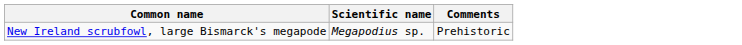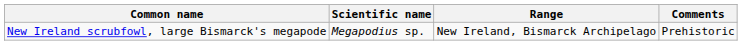+ column: (546, 13)
